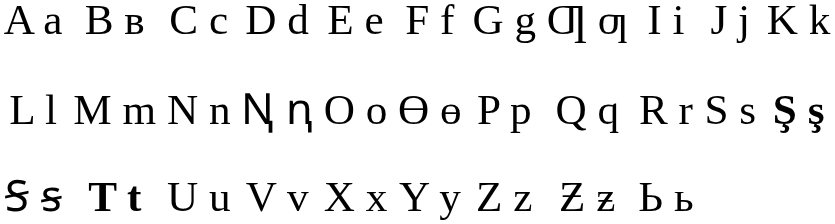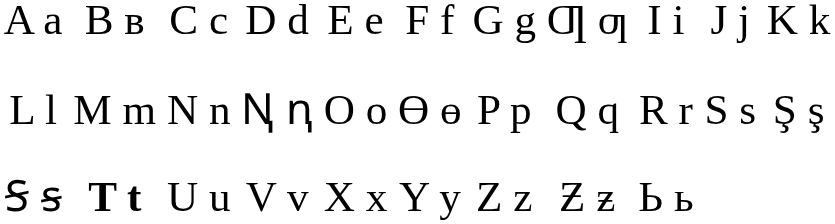(799, 108) bold -> (799, 108) normal
